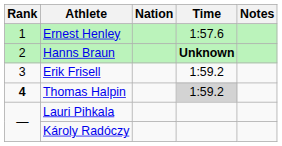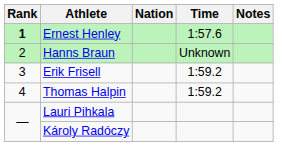(22, 33) normal -> (22, 33) bold
(207, 53) bold -> (205, 53) normal
(22, 92) bold -> (22, 92) normal
(207, 92) lightgrey background -> (205, 92) no background
